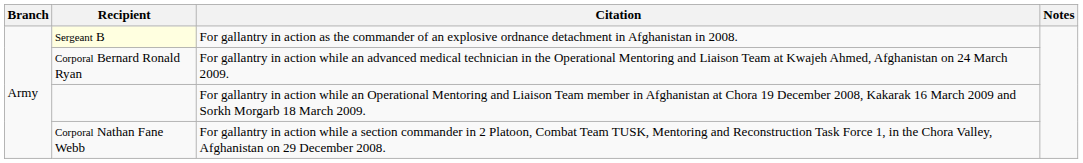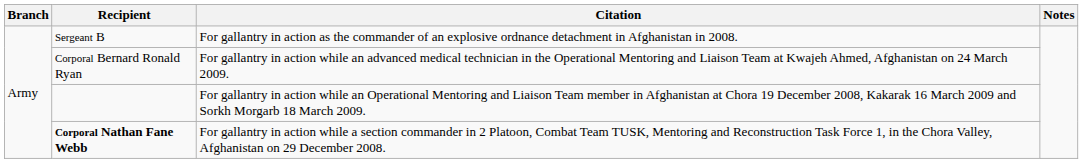(80, 37) lightyellow background -> (80, 37) no background
(109, 140) normal -> (114, 140) bold
